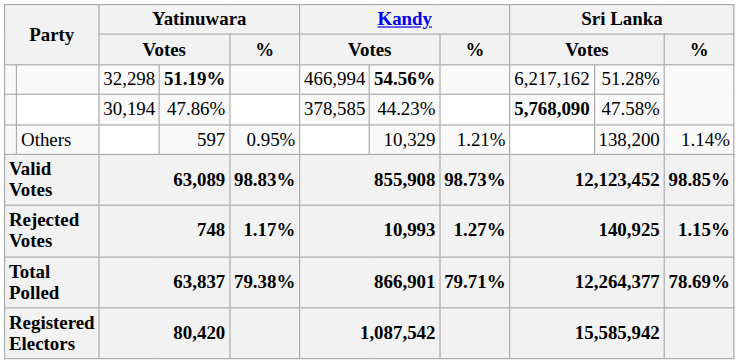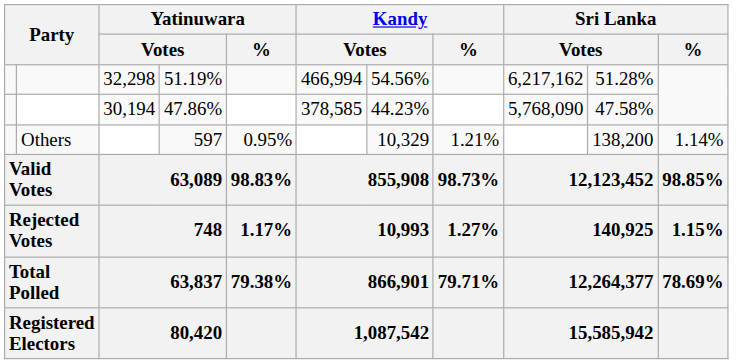(195, 79) bold -> (193, 79) normal
(405, 79) bold -> (400, 79) normal
(552, 109) bold -> (546, 109) normal
